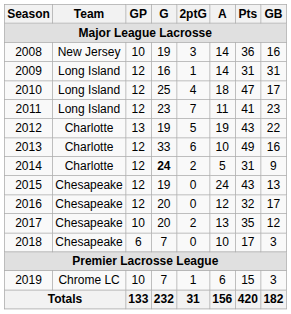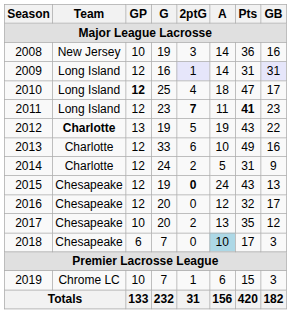(193, 71) no background -> (193, 71) lavender background
(273, 71) no background -> (273, 71) lavender background
(138, 90) normal -> (138, 90) bold
(193, 109) normal -> (193, 109) bold
(248, 109) normal -> (248, 109) bold
(89, 128) normal -> (89, 128) bold
(164, 166) bold -> (164, 166) normal
(193, 185) normal -> (193, 185) bold
(222, 242) no background -> (222, 242) lightblue background
